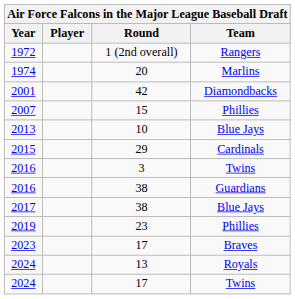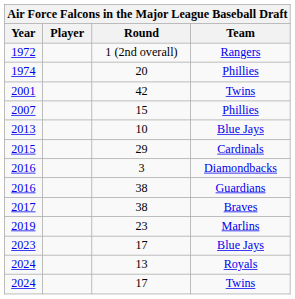(241, 71) Marlins -> (241, 71) Phillies
(241, 91) Diamondbacks -> (241, 91) Twins
(241, 168) Twins -> (241, 168) Diamondbacks
(241, 206) Blue Jays -> (241, 206) Braves
(241, 226) Phillies -> (241, 226) Marlins
(241, 245) Braves -> (241, 245) Blue Jays
